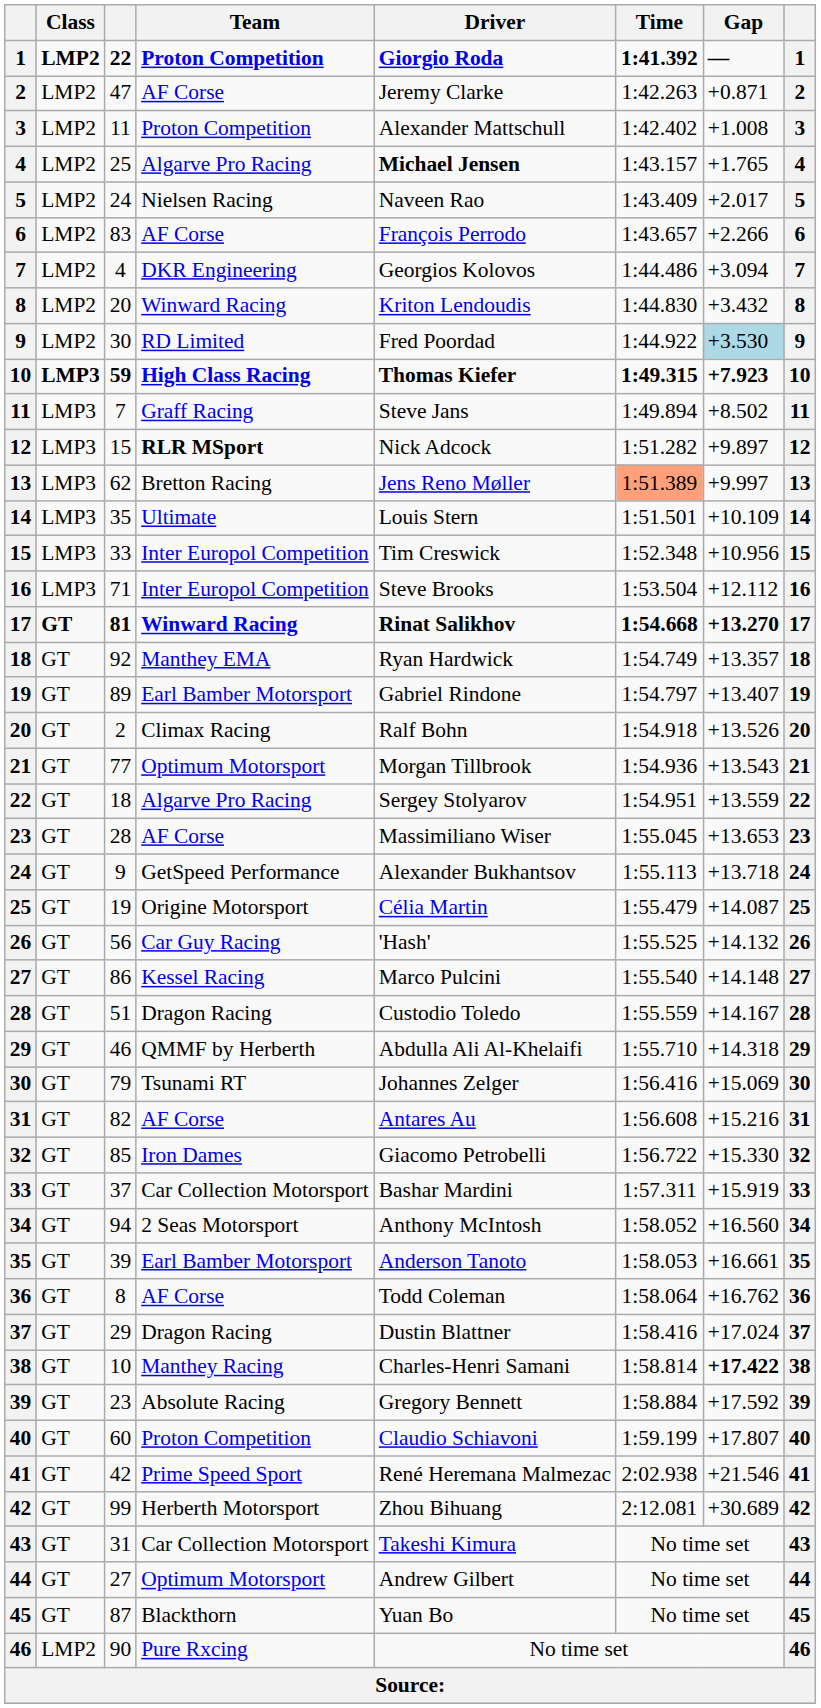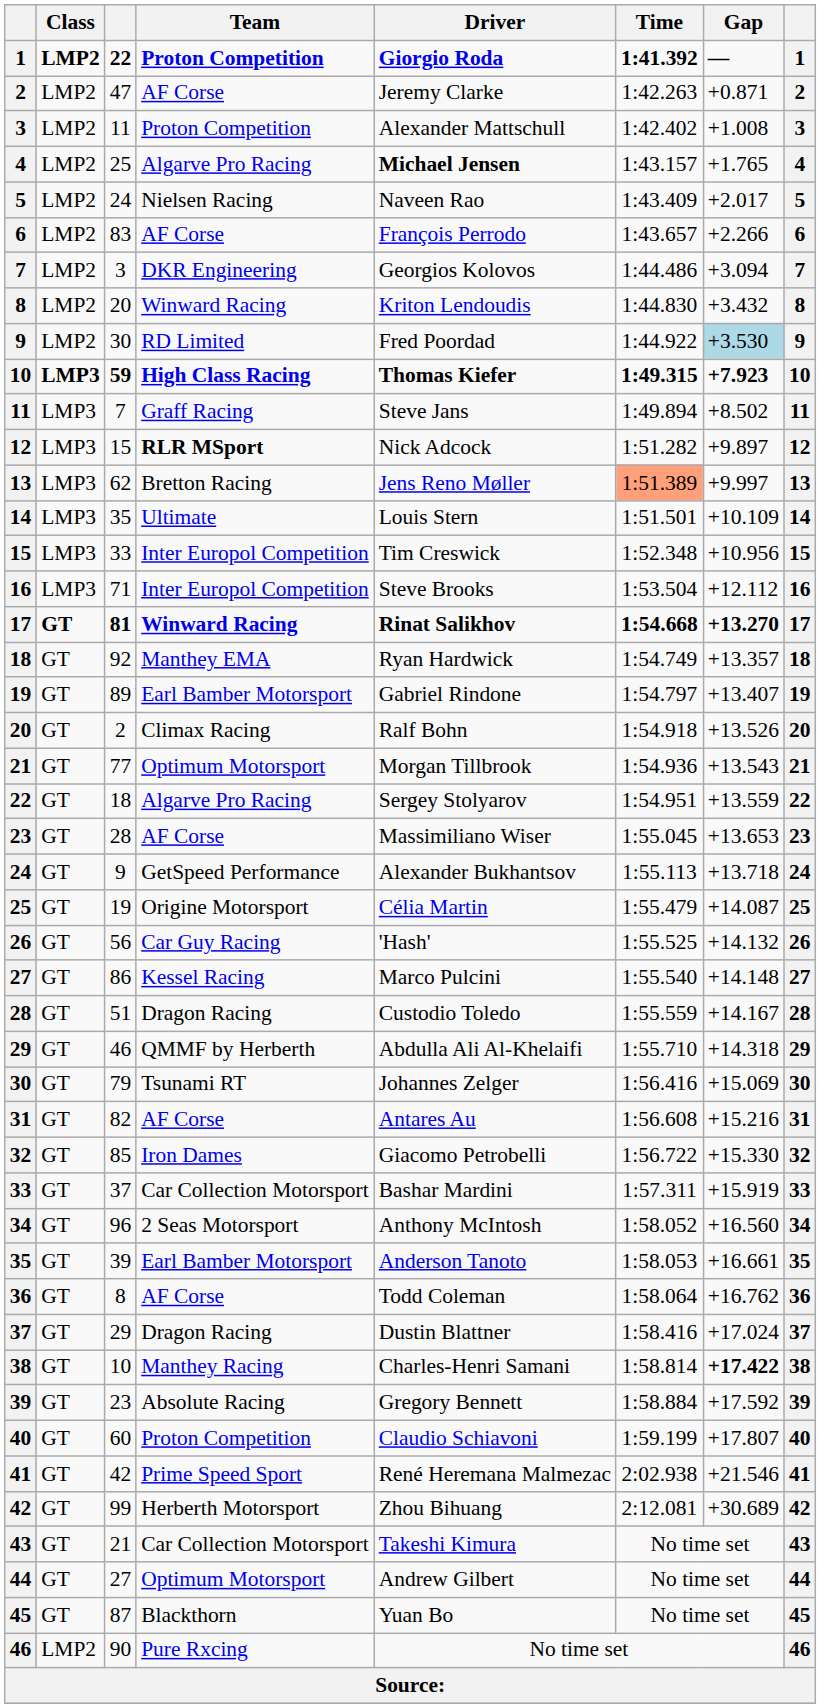(120, 270) 4 -> (120, 270) 3
(120, 1225) 94 -> (120, 1225) 96
(120, 1544) 31 -> (120, 1544) 21
